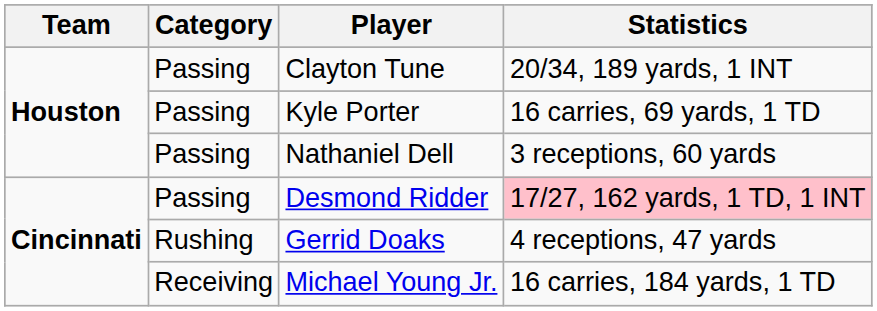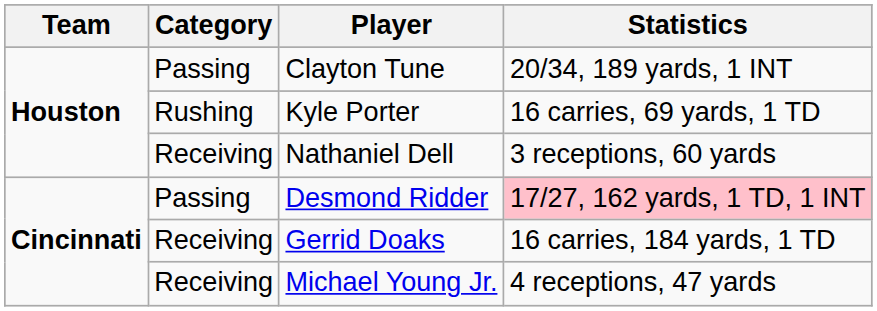(202, 111) Passing -> (204, 111) Rushing
(202, 154) Passing -> (214, 154) Receiving
(204, 240) Rushing -> (214, 240) Receiving
(643, 240) 4 receptions, 47 yards -> (673, 240) 16 carries, 184 yards, 1 TD
(673, 283) 16 carries, 184 yards, 1 TD -> (643, 283) 4 receptions, 47 yards
